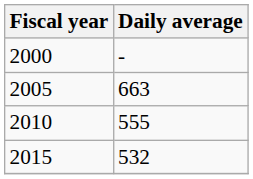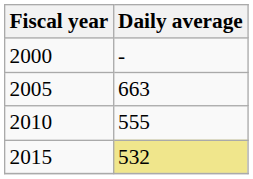(134, 156) no background -> (134, 156) khaki background
